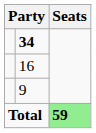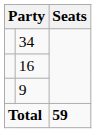(26, 41) bold -> (26, 41) normal
(60, 115) lightgreen background -> (60, 115) no background
